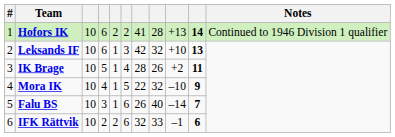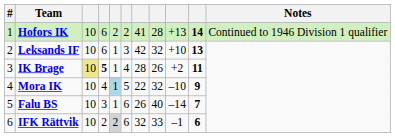(90, 68) no background -> (90, 68) khaki background
(104, 68) normal -> (104, 68) bold
(115, 86) no background -> (115, 86) lightblue background
(115, 123) no background -> (115, 123) lightgrey background
